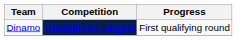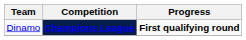(185, 27) normal -> (189, 27) bold
